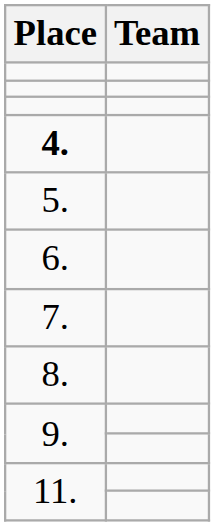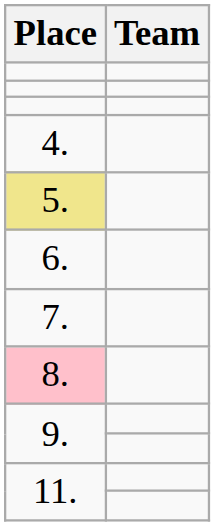(55, 142) bold -> (55, 142) normal
(55, 200) no background -> (55, 200) khaki background
(55, 374) no background -> (55, 374) pink background
